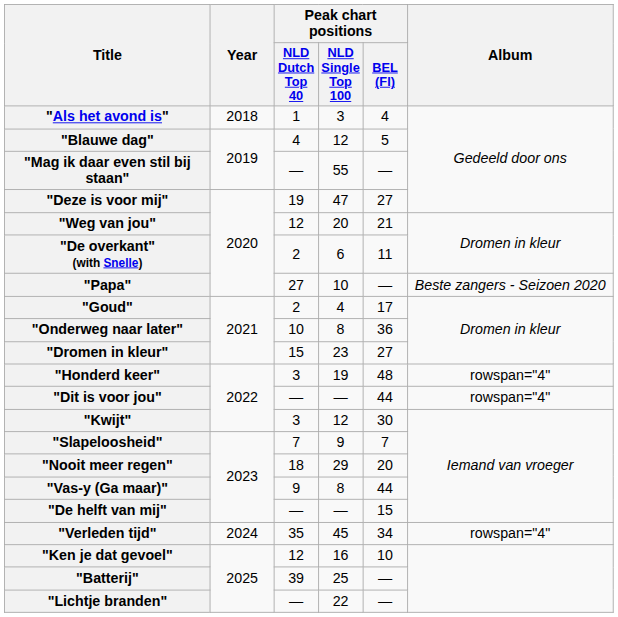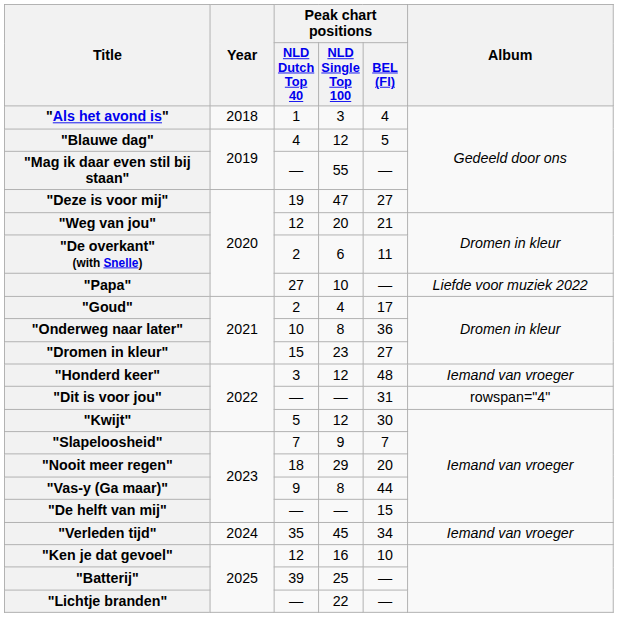(510, 284) Beste zangers - Seizoen 2020 -> (510, 284) Liefde voor muziek 2022
(341, 375) 19 -> (341, 375) 12
(510, 375) rowspan="4" -> (510, 375) Iemand van vroeger
(385, 397) 44 -> (385, 397) 31
(296, 420) 3 -> (296, 420) 5
(510, 533) rowspan="4" -> (510, 533) Iemand van vroeger
